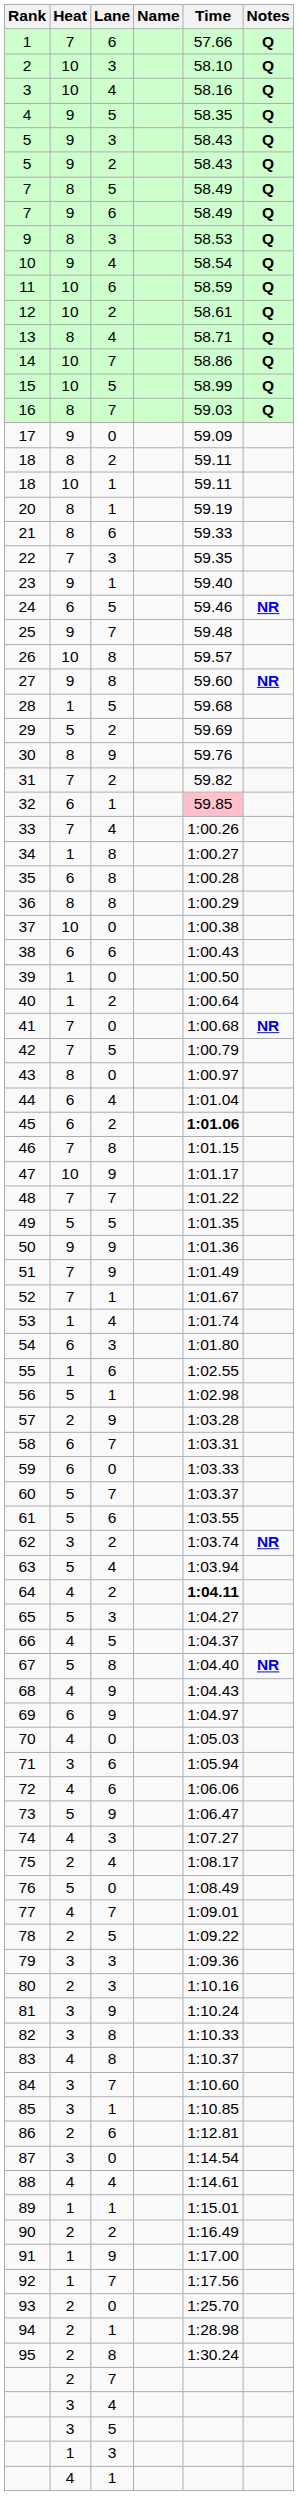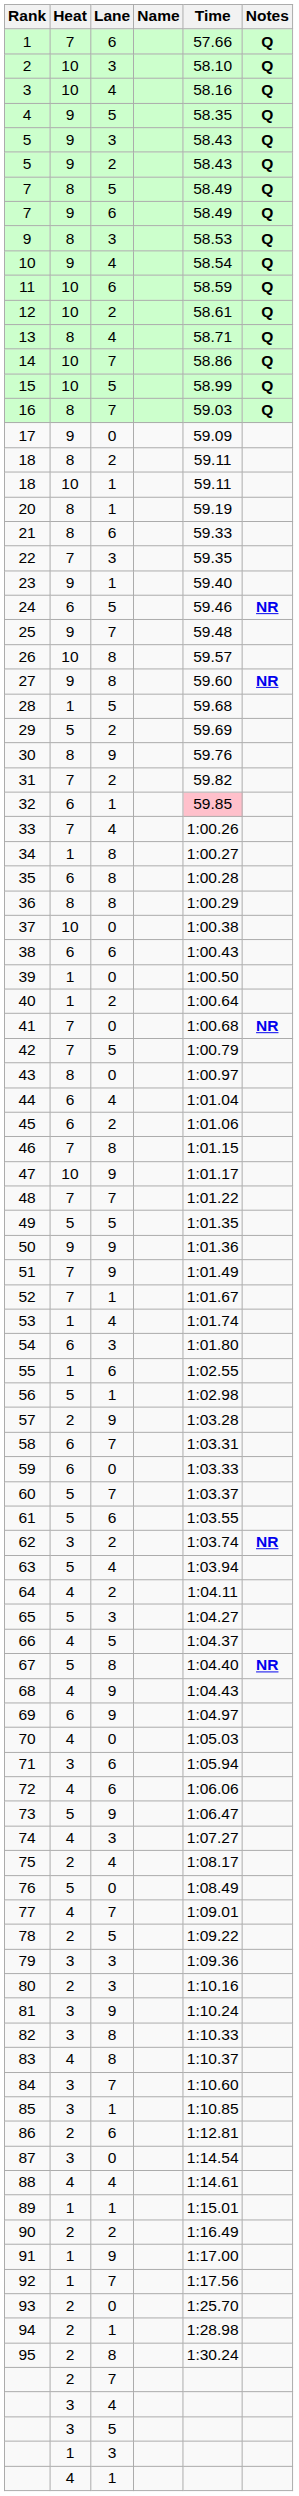(213, 1124) bold -> (213, 1124) normal
(213, 1592) bold -> (213, 1592) normal
